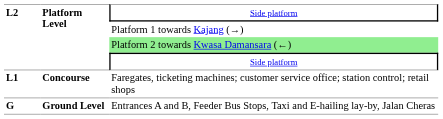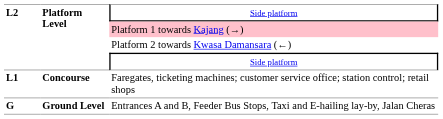(177, 29) no background -> (177, 29) pink background
(201, 45) lightgreen background -> (201, 45) no background
